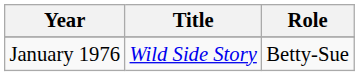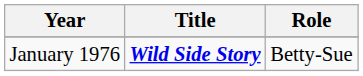(193, 53) normal -> (195, 53) bold
